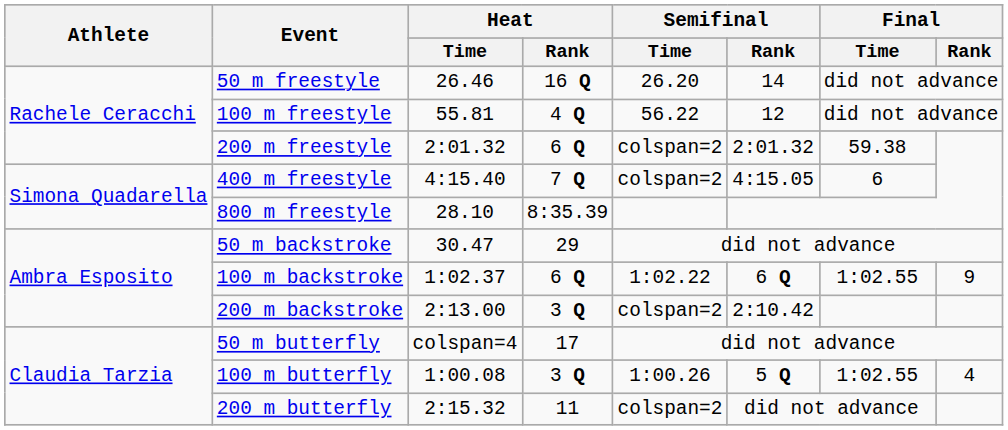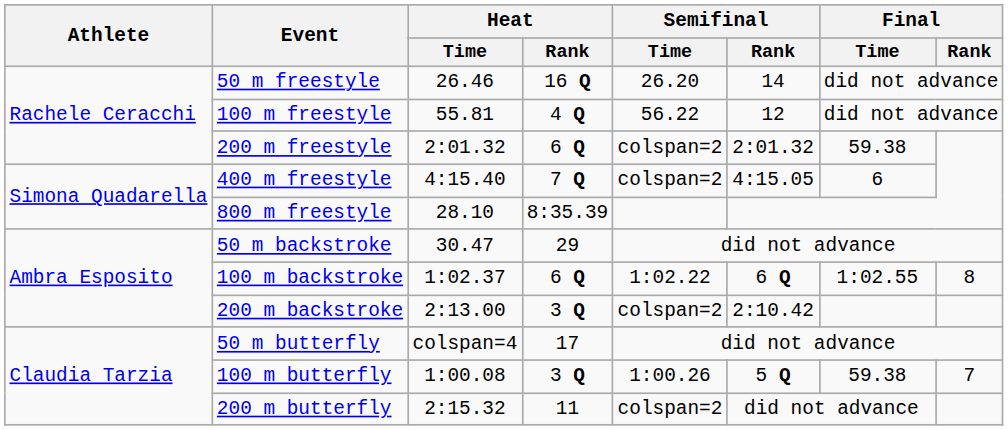(969, 278) 9 -> (969, 278) 8
(877, 376) 1:02.55 -> (877, 376) 59.38
(969, 376) 4 -> (969, 376) 7
